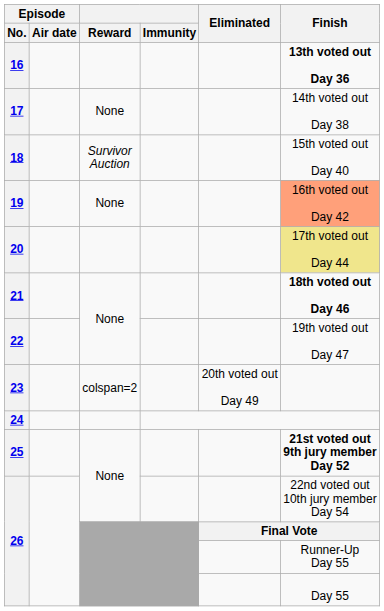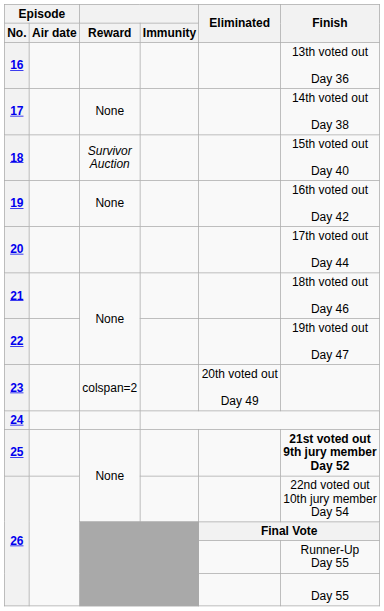(330, 65) bold -> (330, 65) normal
(330, 203) lightsalmon background -> (330, 203) no background
(330, 249) khaki background -> (330, 249) no background
(330, 295) bold -> (330, 295) normal
